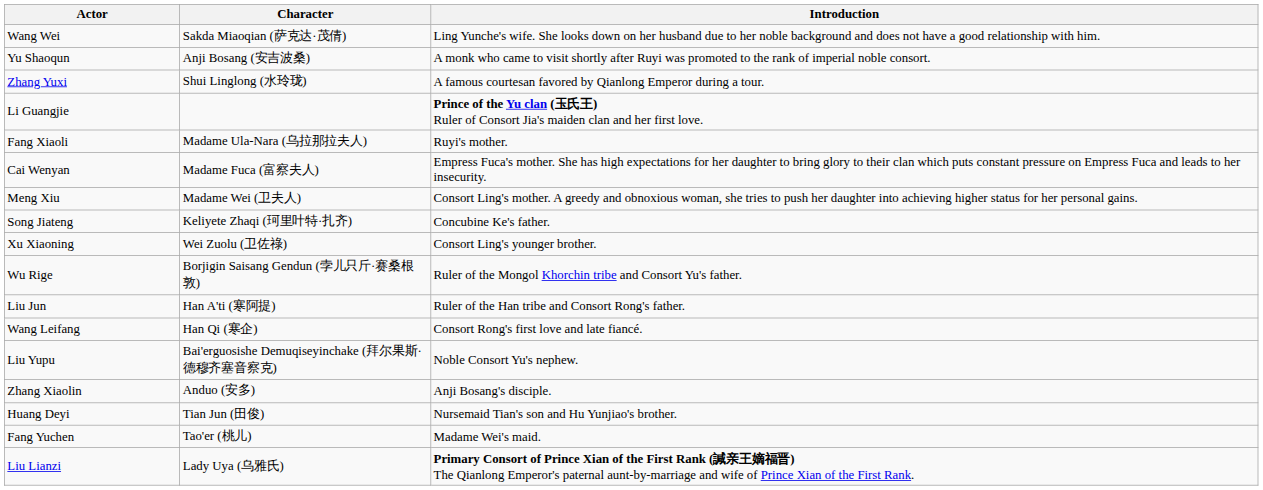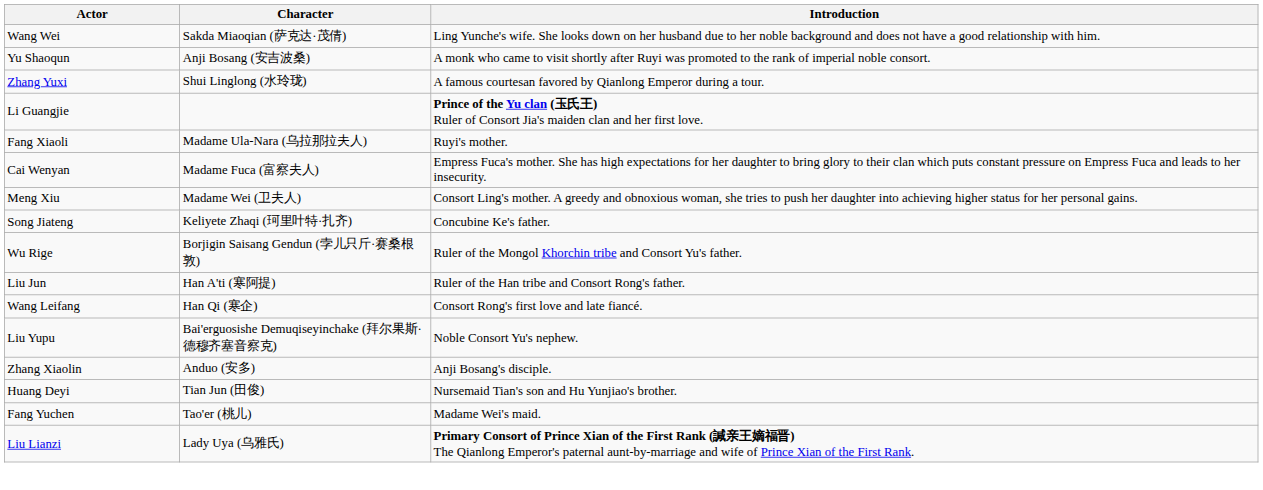- row: (41, 244)
